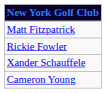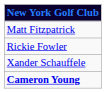(41, 79) normal -> (43, 79) bold
